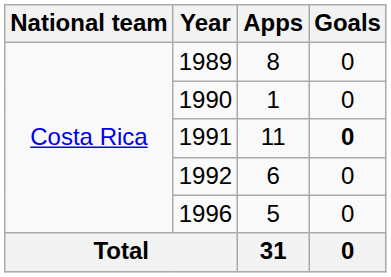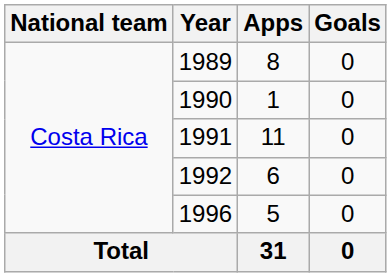(348, 137) bold -> (348, 137) normal
